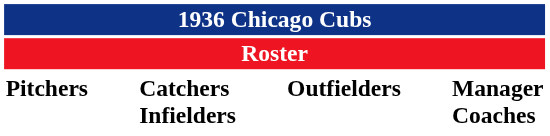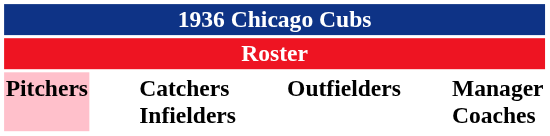(47, 87) no background -> (47, 87) pink background
